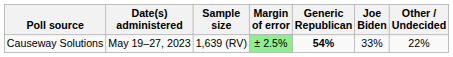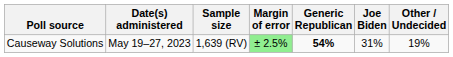(372, 43) 33% -> (372, 43) 31%
(419, 43) 22% -> (419, 43) 19%
